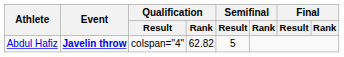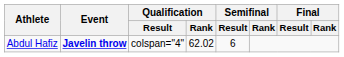(201, 44) 62.82 -> (201, 44) 62.02
(233, 44) 5 -> (233, 44) 6
